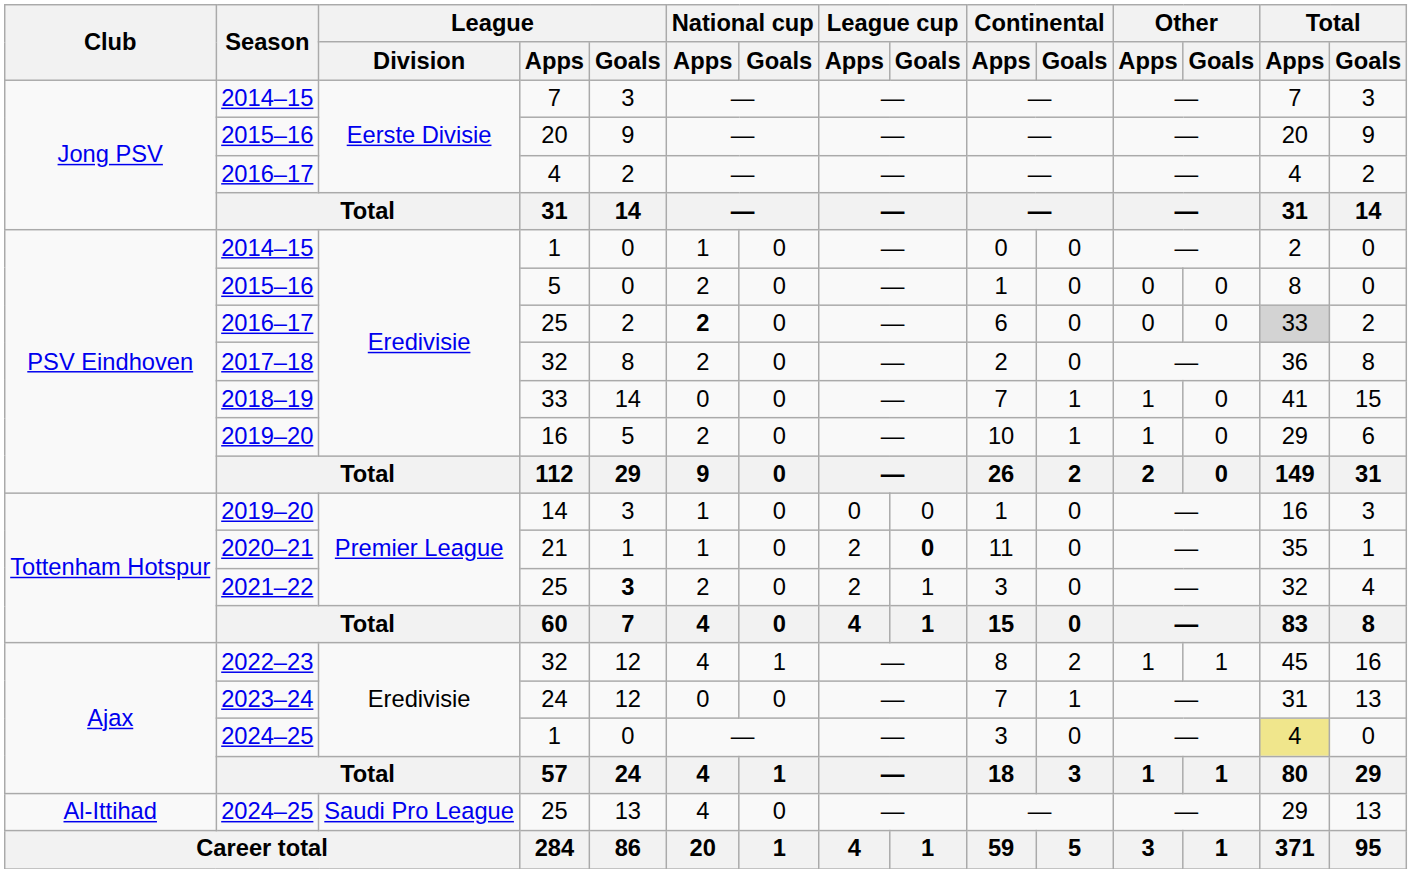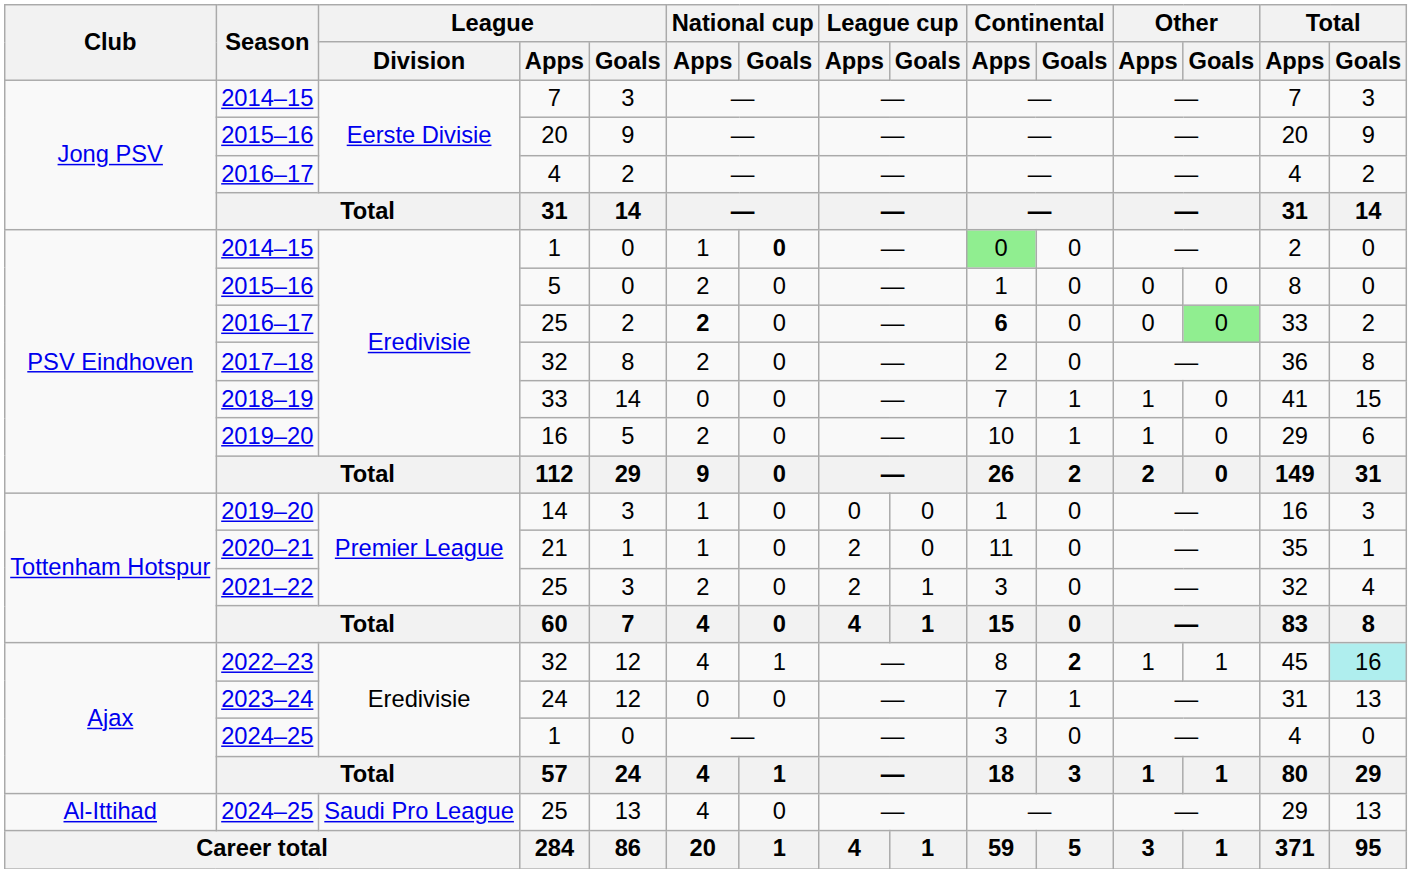(779, 248) normal -> (779, 248) bold
(1001, 248) no background -> (1001, 248) lightgreen background
(1001, 323) normal -> (1001, 323) bold
(1221, 323) no background -> (1221, 323) lightgreen background
(1295, 323) lightgrey background -> (1295, 323) no background
(928, 549) bold -> (928, 549) normal
(628, 586) bold -> (628, 586) normal
(1075, 661) normal -> (1075, 661) bold
(1368, 661) no background -> (1368, 661) paleturquoise background
(1295, 736) khaki background -> (1295, 736) no background
